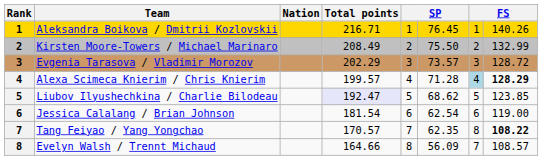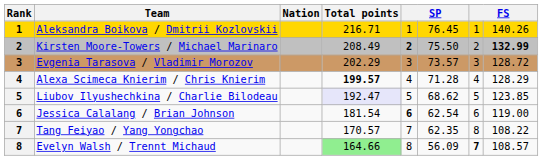(409, 46) normal -> (409, 46) bold
(510, 46) normal -> (510, 46) bold
(362, 80) normal -> (362, 80) bold
(476, 80) lightblue background -> (476, 80) no background
(510, 80) bold -> (510, 80) normal
(409, 113) normal -> (409, 113) bold
(510, 130) bold -> (510, 130) normal
(362, 147) no background -> (362, 147) lightgreen background
(476, 147) normal -> (476, 147) bold
